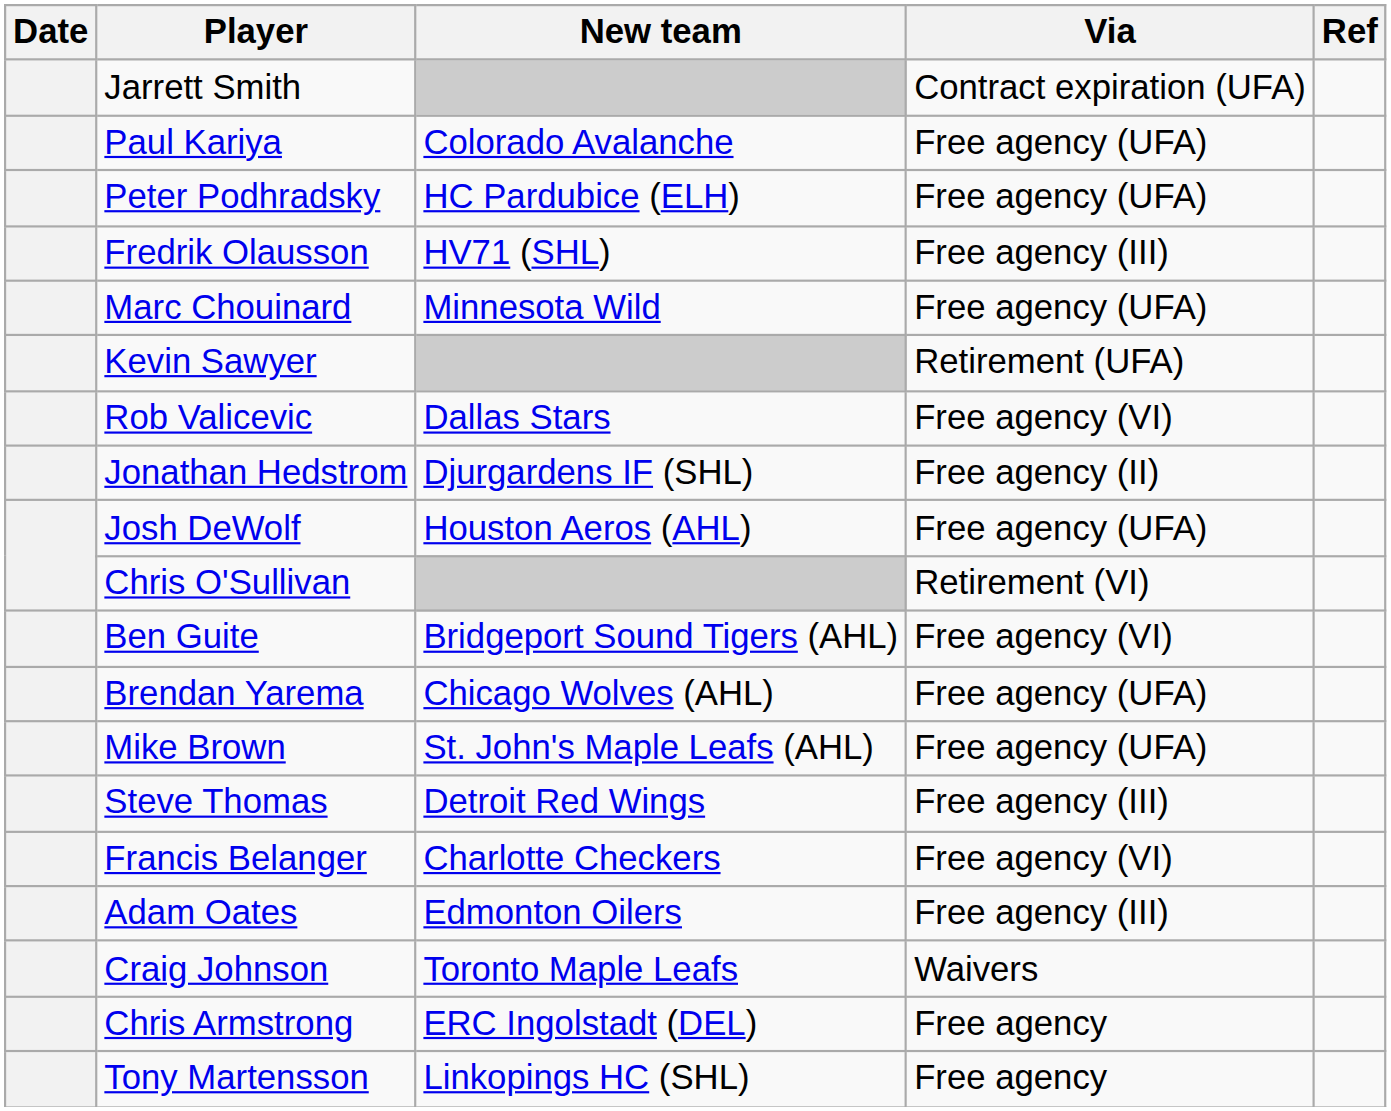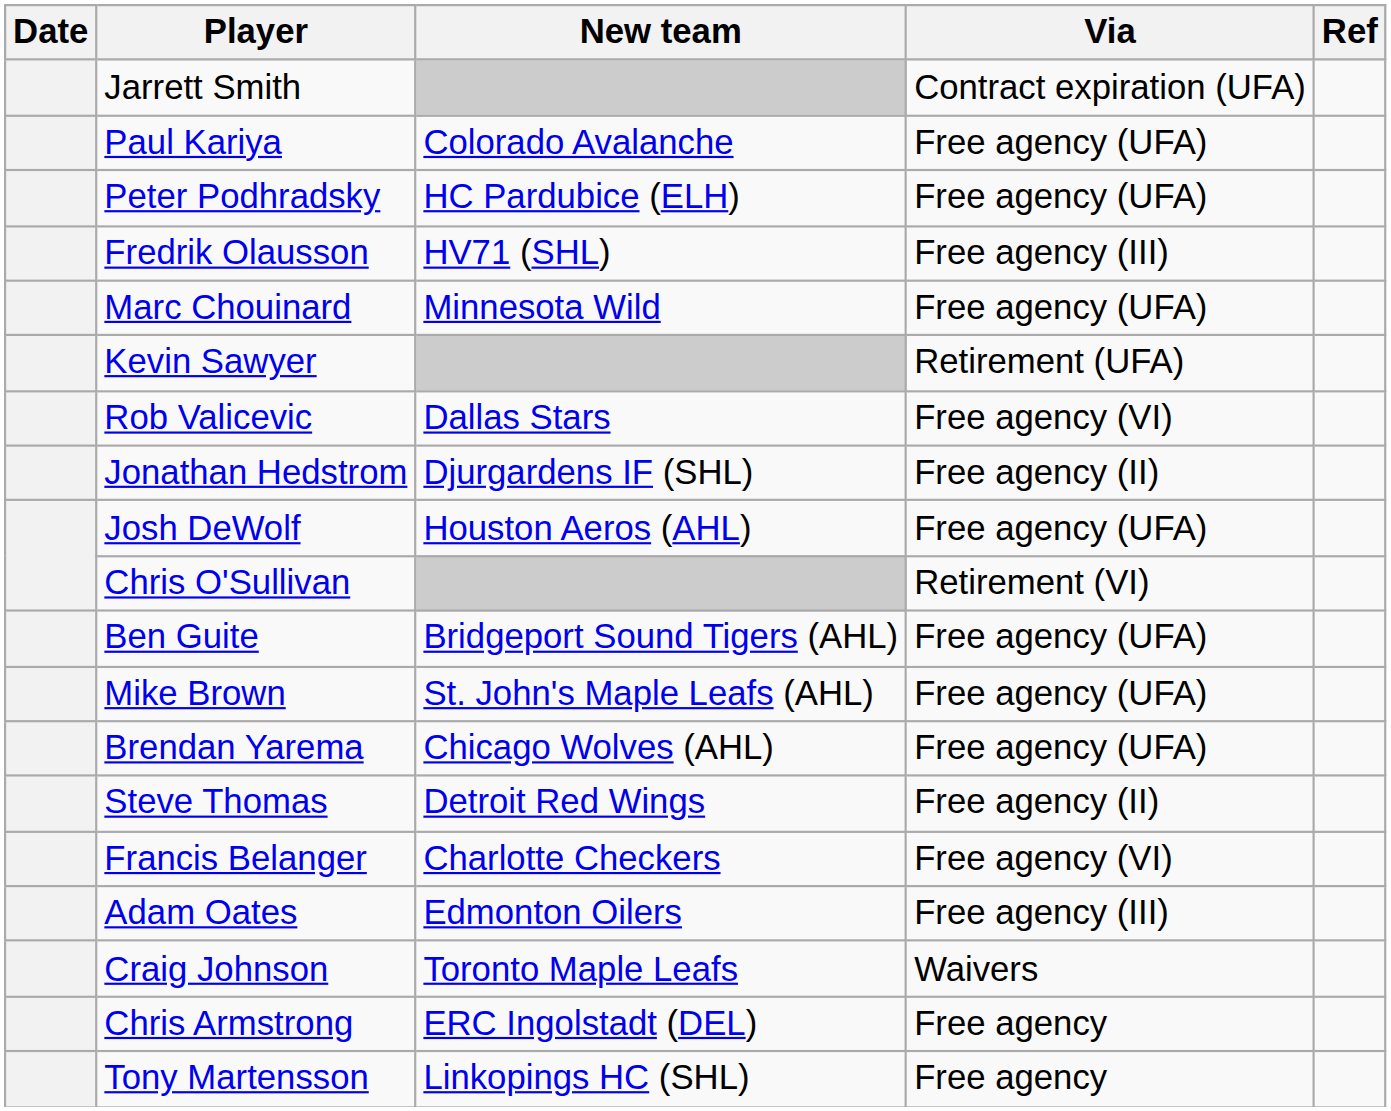(1043, 637) Free agency (VI) -> (1061, 637) Free agency (UFA)
rows swapped: (234, 692) <-> (195, 747)
(1041, 802) Free agency (III) -> (1037, 802) Free agency (II)
